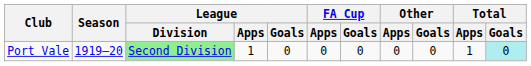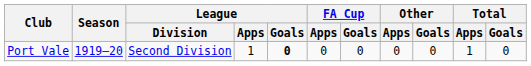(180, 51) lightgreen background -> (180, 51) no background
(287, 51) normal -> (287, 51) bold
(506, 51) paleturquoise background -> (506, 51) no background
